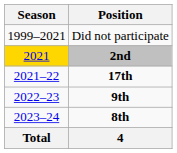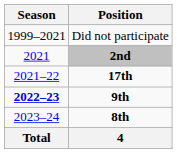(37, 55) gold background -> (37, 55) no background
(37, 96) normal -> (37, 96) bold
